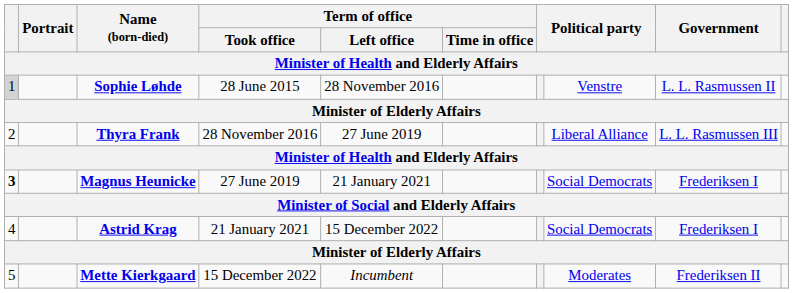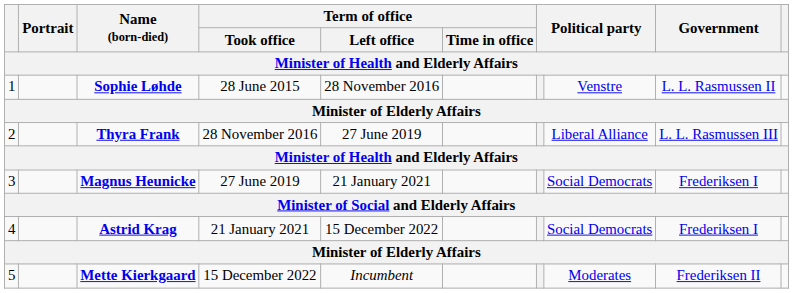(12, 87) lightgrey background -> (12, 87) no background
(12, 181) bold -> (12, 181) normal
